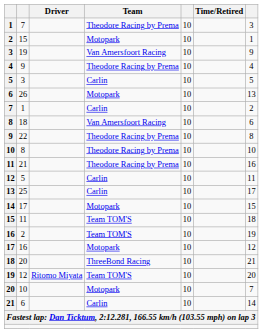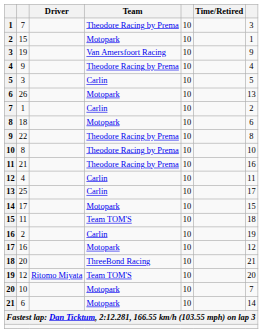(126, 122) Van Amersfoort Racing -> (103, 122) Motopark
(23, 177) 5 -> (23, 177) 4
(109, 233) Team TOM'S -> (97, 233) Carlin
(97, 303) Carlin -> (103, 303) Motopark
